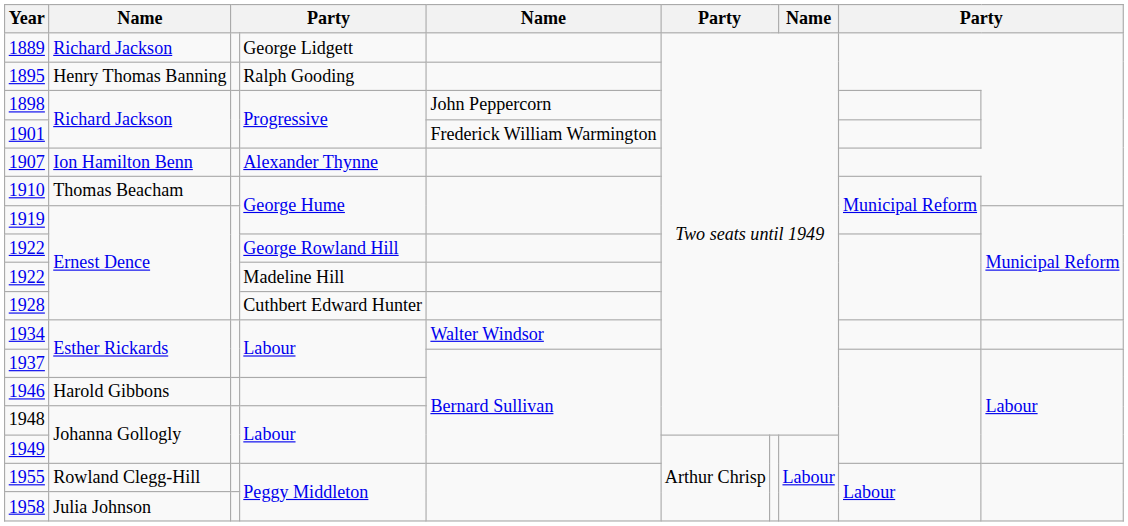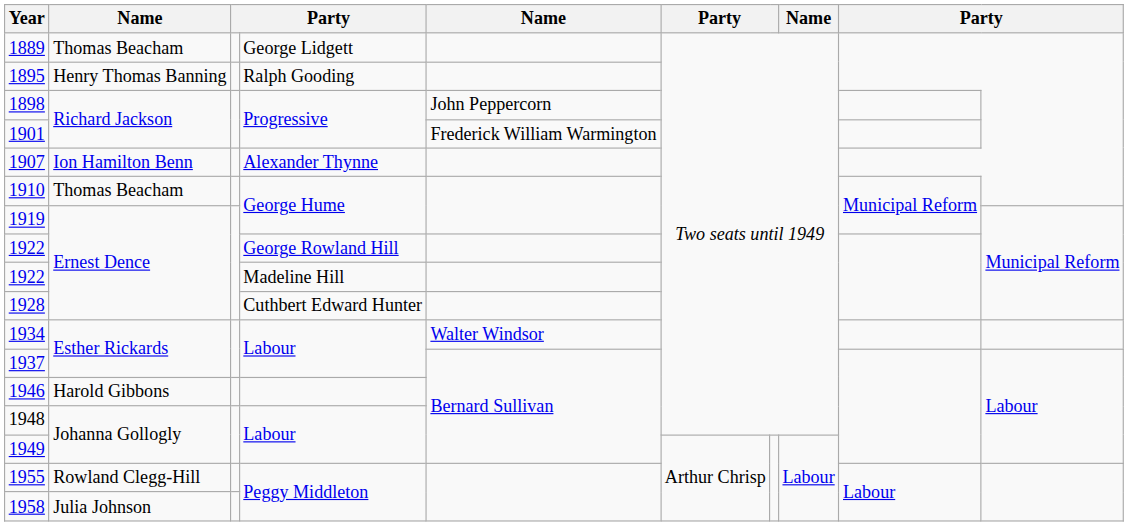(113, 47) Richard Jackson -> (118, 47) Thomas Beacham
